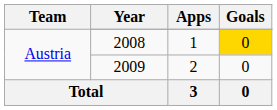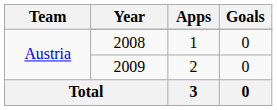(245, 42) gold background -> (245, 42) no background
